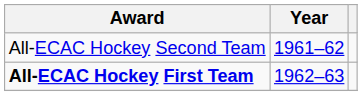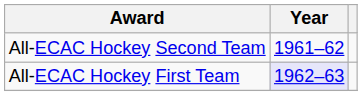(131, 76) bold -> (124, 76) normal
(309, 76) no background -> (309, 76) lavender background
